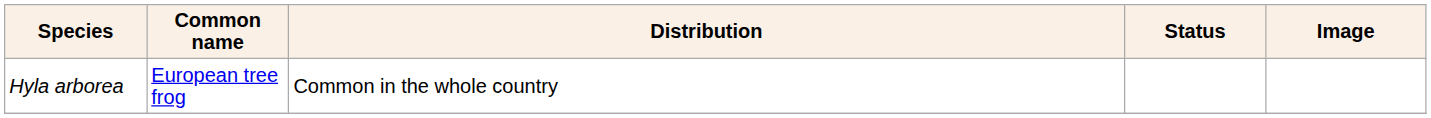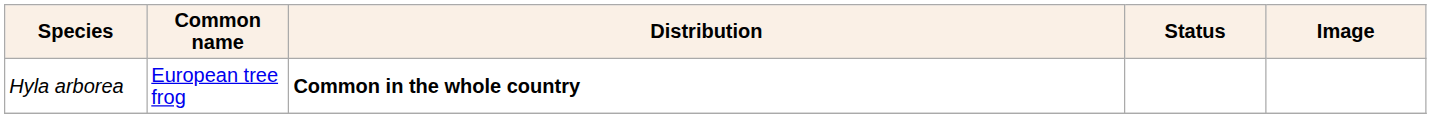(426, 85) normal -> (437, 85) bold
